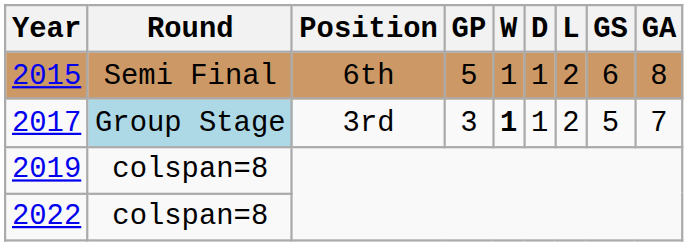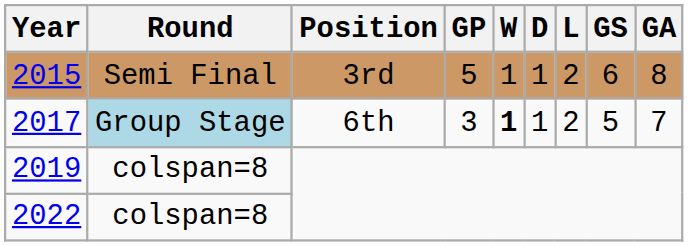(369, 76) 6th -> (369, 76) 3rd
(369, 123) 3rd -> (369, 123) 6th
